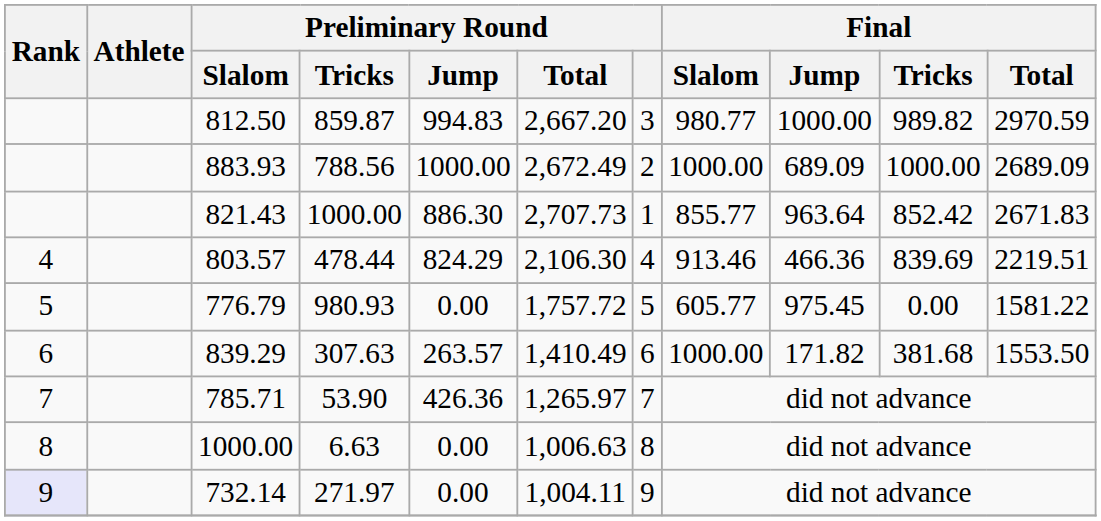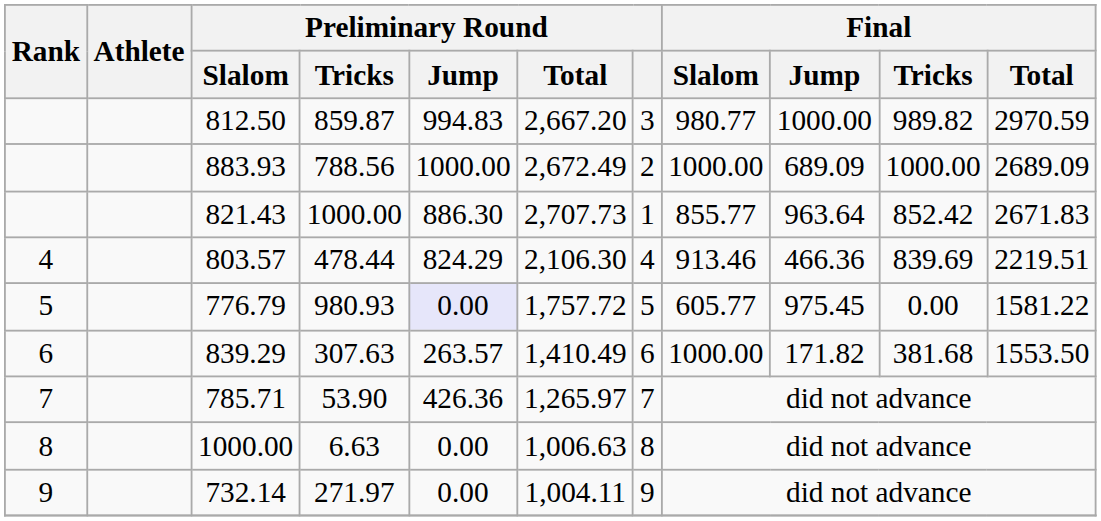(463, 306) no background -> (463, 306) lavender background
(46, 492) lavender background -> (46, 492) no background
